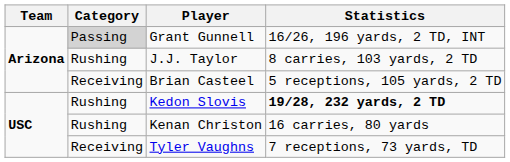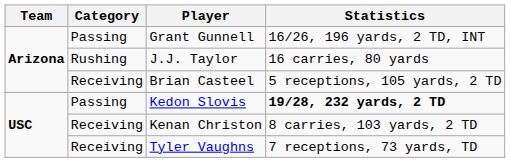(99, 38) lightgrey background -> (99, 38) no background
(373, 59) 8 carries, 103 yards, 2 TD -> (349, 59) 16 carries, 80 yards
(99, 103) Rushing -> (99, 103) Passing
(99, 125) Rushing -> (107, 125) Receiving
(349, 125) 16 carries, 80 yards -> (373, 125) 8 carries, 103 yards, 2 TD
